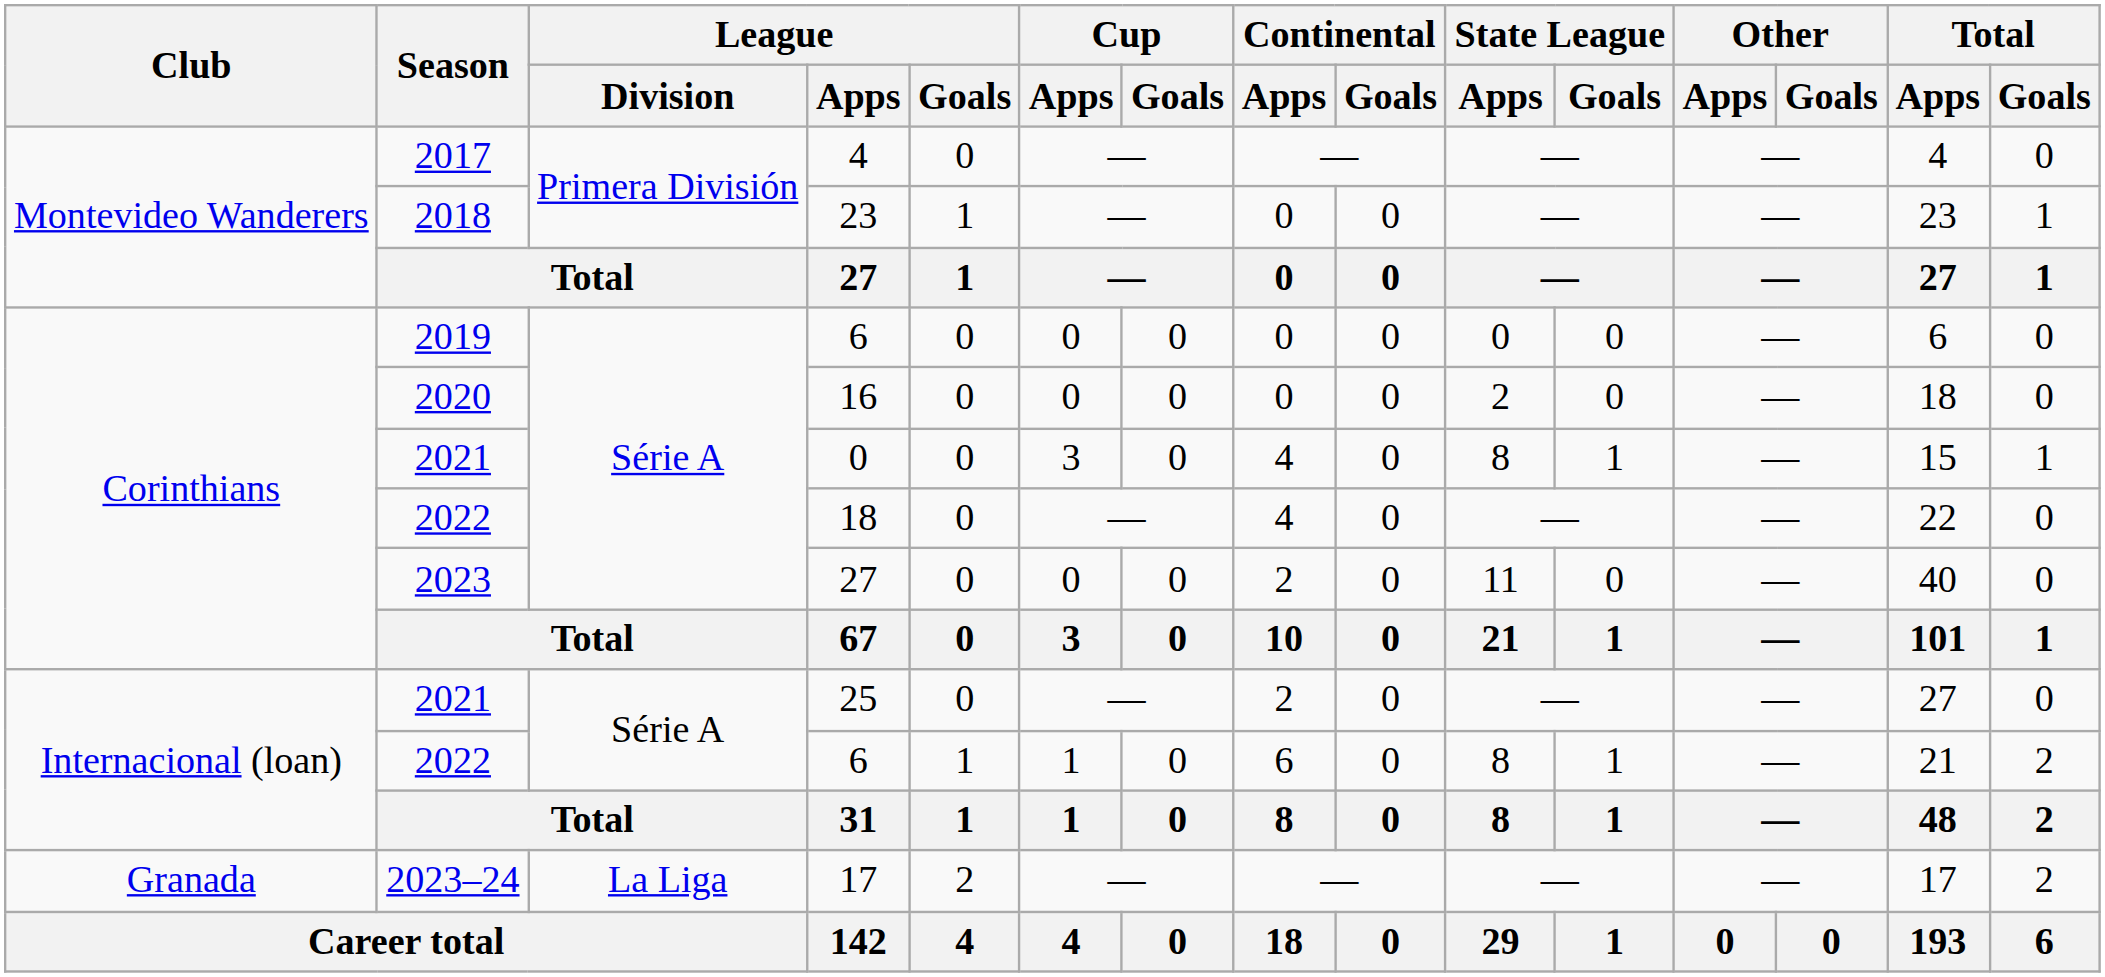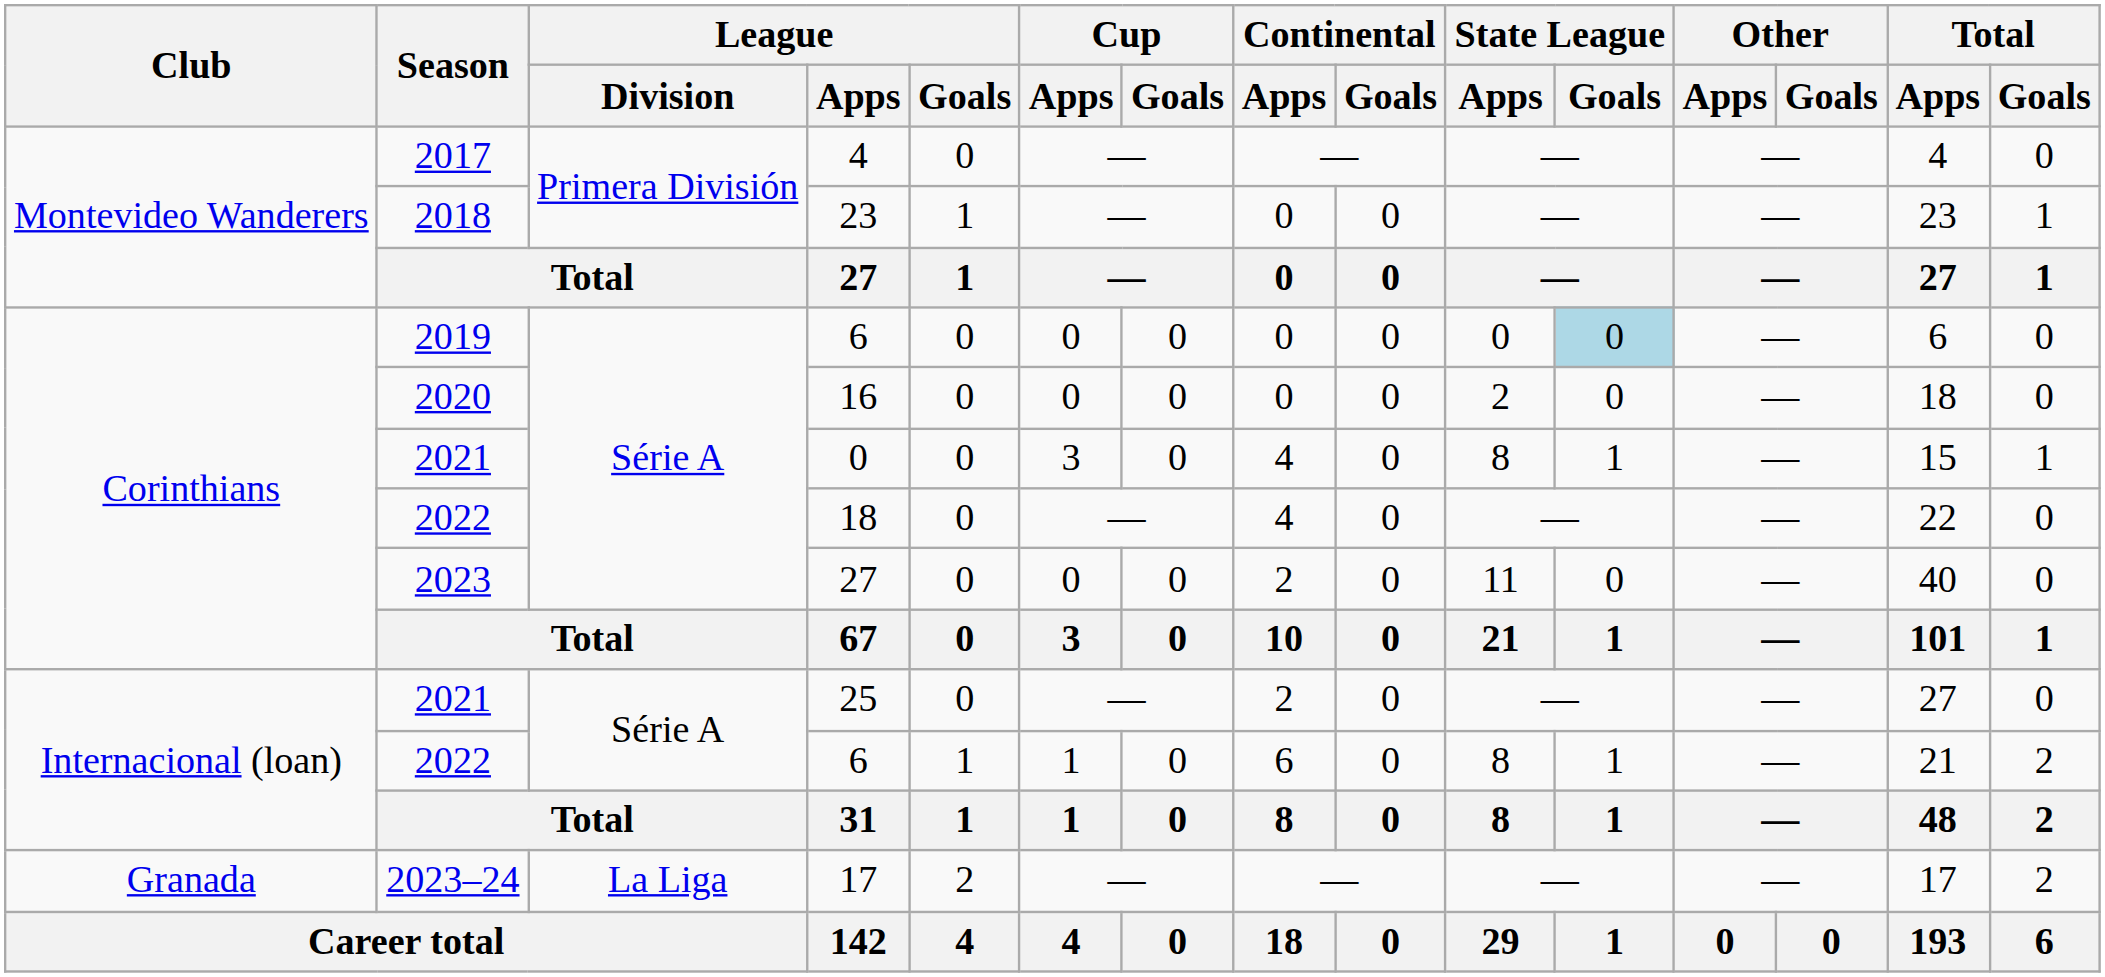(1615, 336) no background -> (1615, 336) lightblue background
